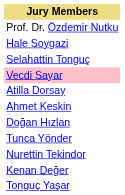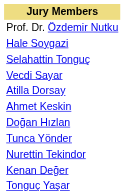(34, 75) pink background -> (34, 75) no background
